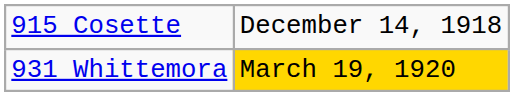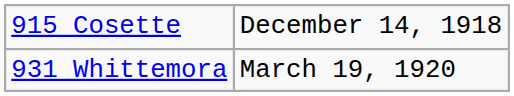(348, 70) gold background -> (348, 70) no background
